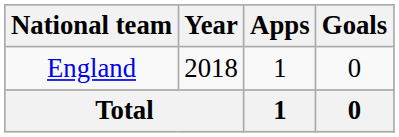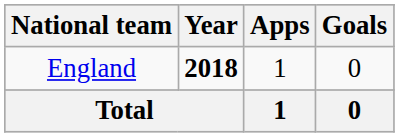(211, 68) normal -> (211, 68) bold
